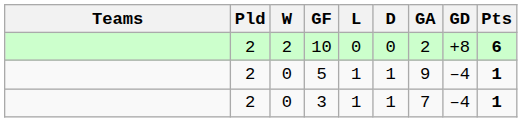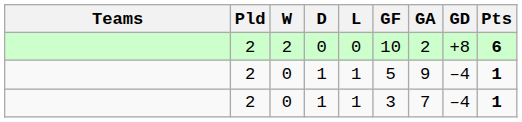columns swapped: (391, 19) <-> (322, 19)
